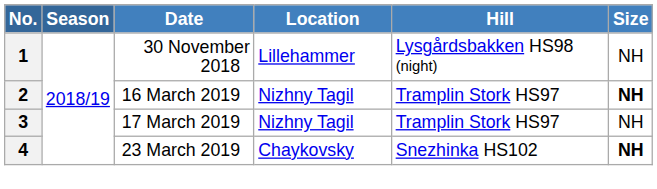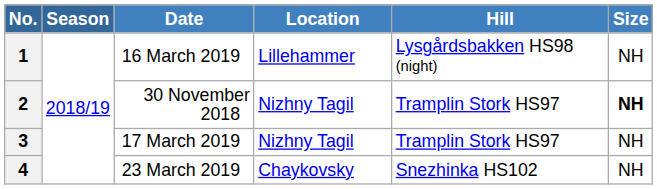(197, 56) 30 November 2018 -> (186, 56) 16 March 2019
(186, 94) 16 March 2019 -> (197, 104) 30 November 2018
(631, 150) bold -> (631, 169) normal
